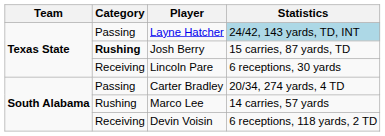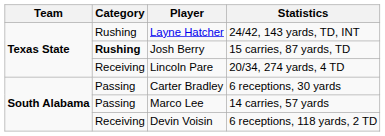(115, 31) Passing -> (116, 31) Rushing
(294, 31) lightblue background -> (294, 31) no background
(285, 67) 6 receptions, 30 yards -> (287, 67) 20/34, 274 yards, 4 TD
(287, 85) 20/34, 274 yards, 4 TD -> (285, 85) 6 receptions, 30 yards
(116, 103) Rushing -> (115, 103) Passing
